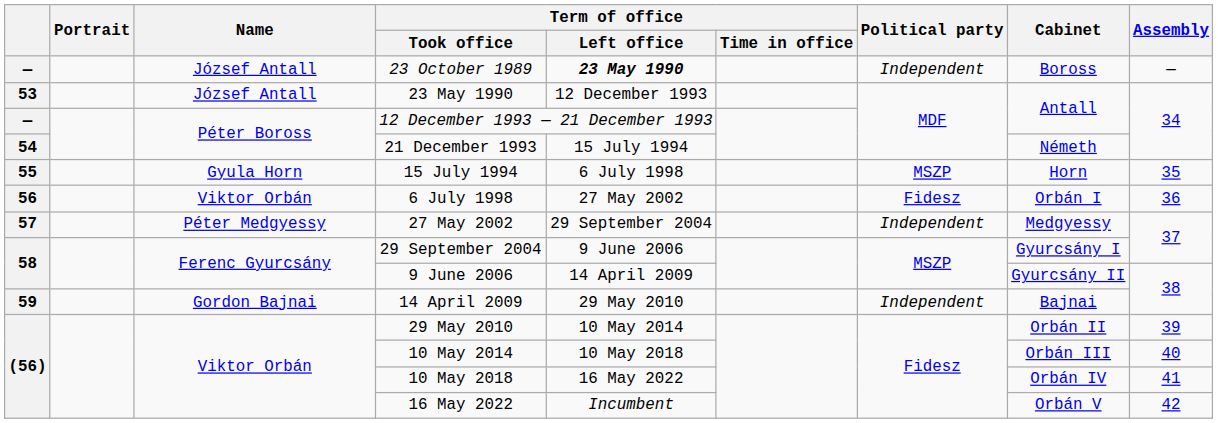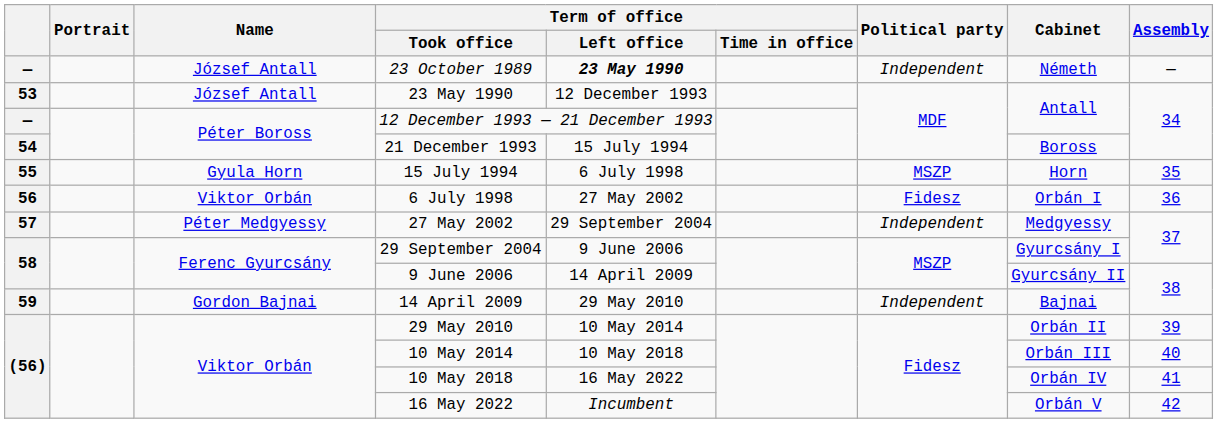(1068, 69) Boross -> (1068, 69) Németh
(1068, 147) Németh -> (1068, 147) Boross
